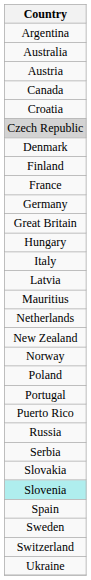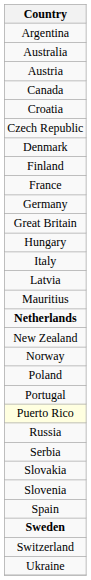(45, 128) lightgrey background -> (45, 128) no background
(45, 318) normal -> (45, 318) bold
(45, 413) no background -> (45, 413) lightyellow background
(45, 489) paleturquoise background -> (45, 489) no background
(45, 527) normal -> (45, 527) bold
